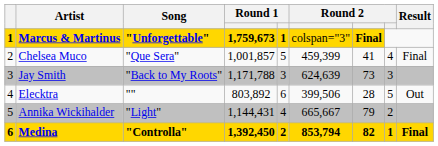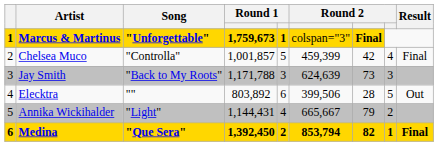(153, 56) "Que Sera" -> (153, 56) "Controlla"
(369, 56) 41 -> (369, 56) 42
(157, 132) "Controlla" -> (156, 132) "Que Sera"
